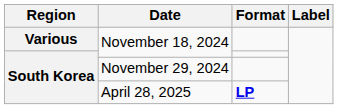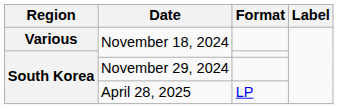(245, 92) bold -> (245, 92) normal
